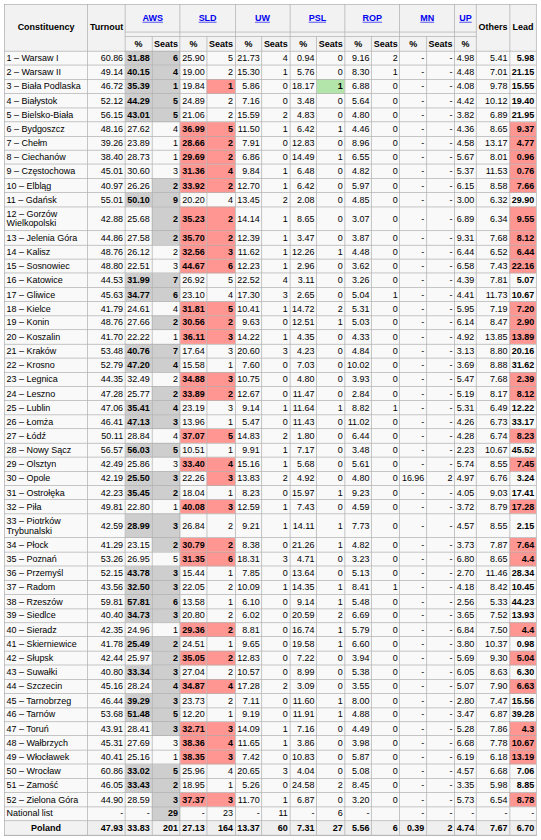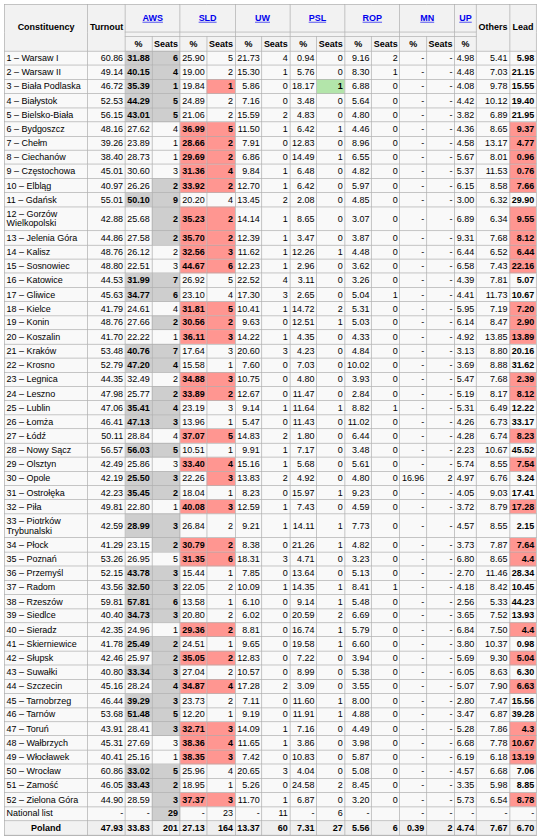(499, 72) 7.01 -> (499, 72) 7.03
(112, 100) 52.12 -> (112, 100) 52.53
(112, 393) 47.28 -> (112, 393) 47.98
(525, 464) 7.45 -> (525, 464) 7.54
(112, 658) 42.44 -> (112, 658) 42.46
